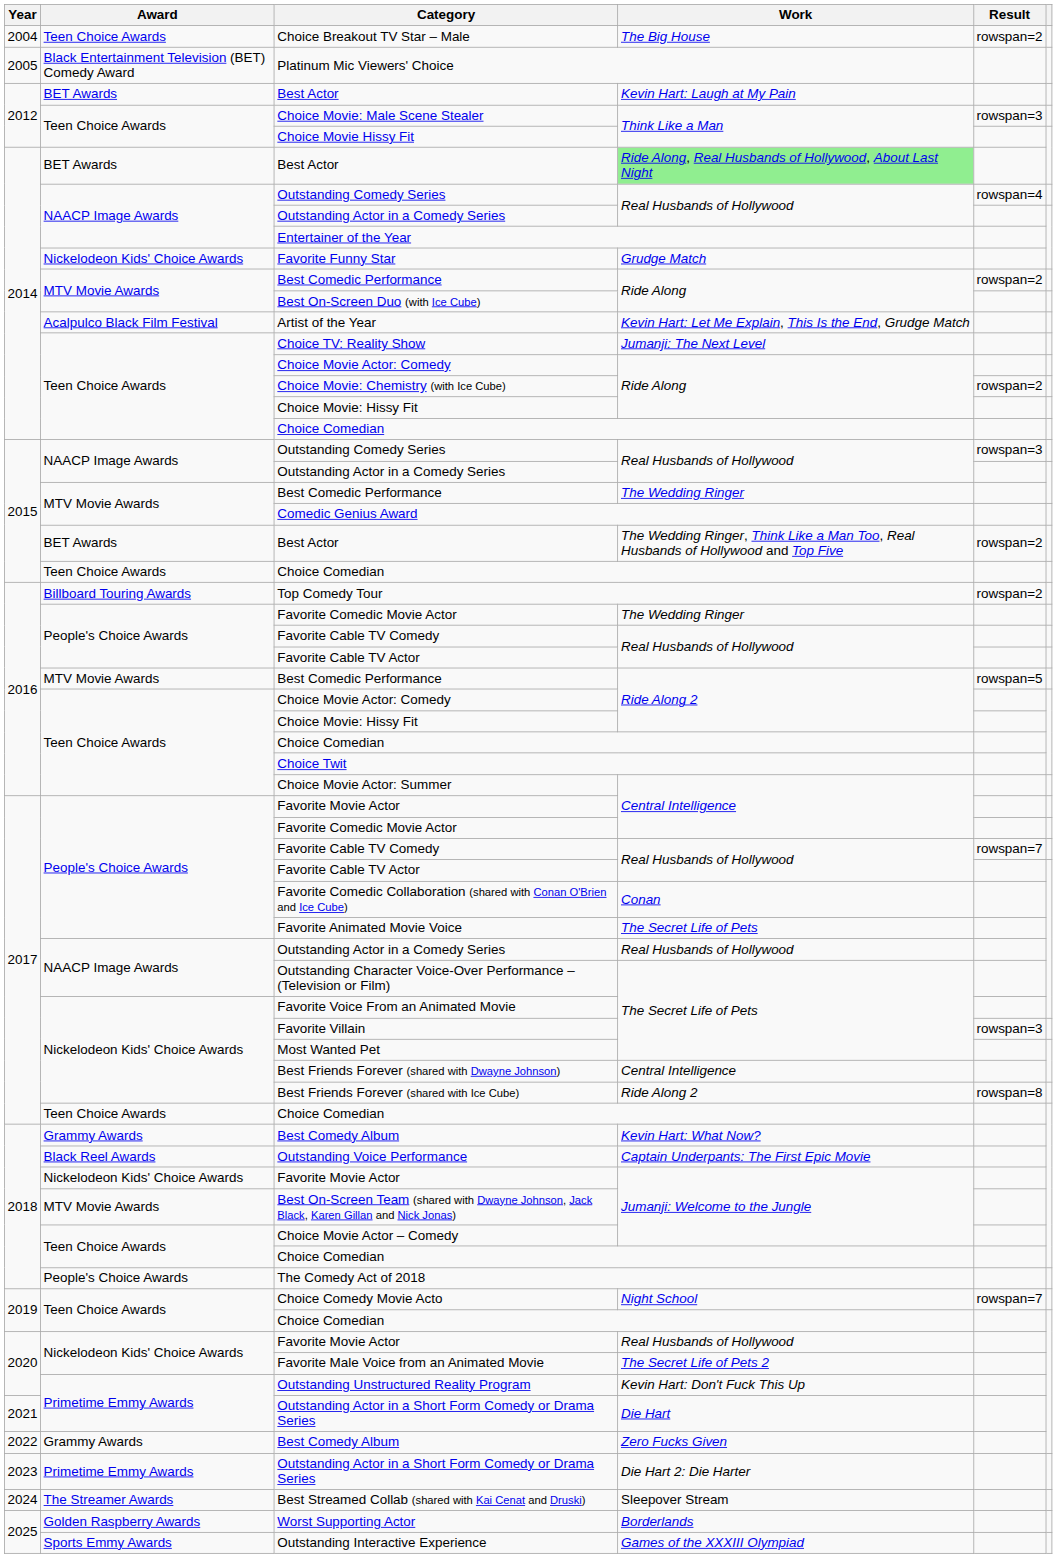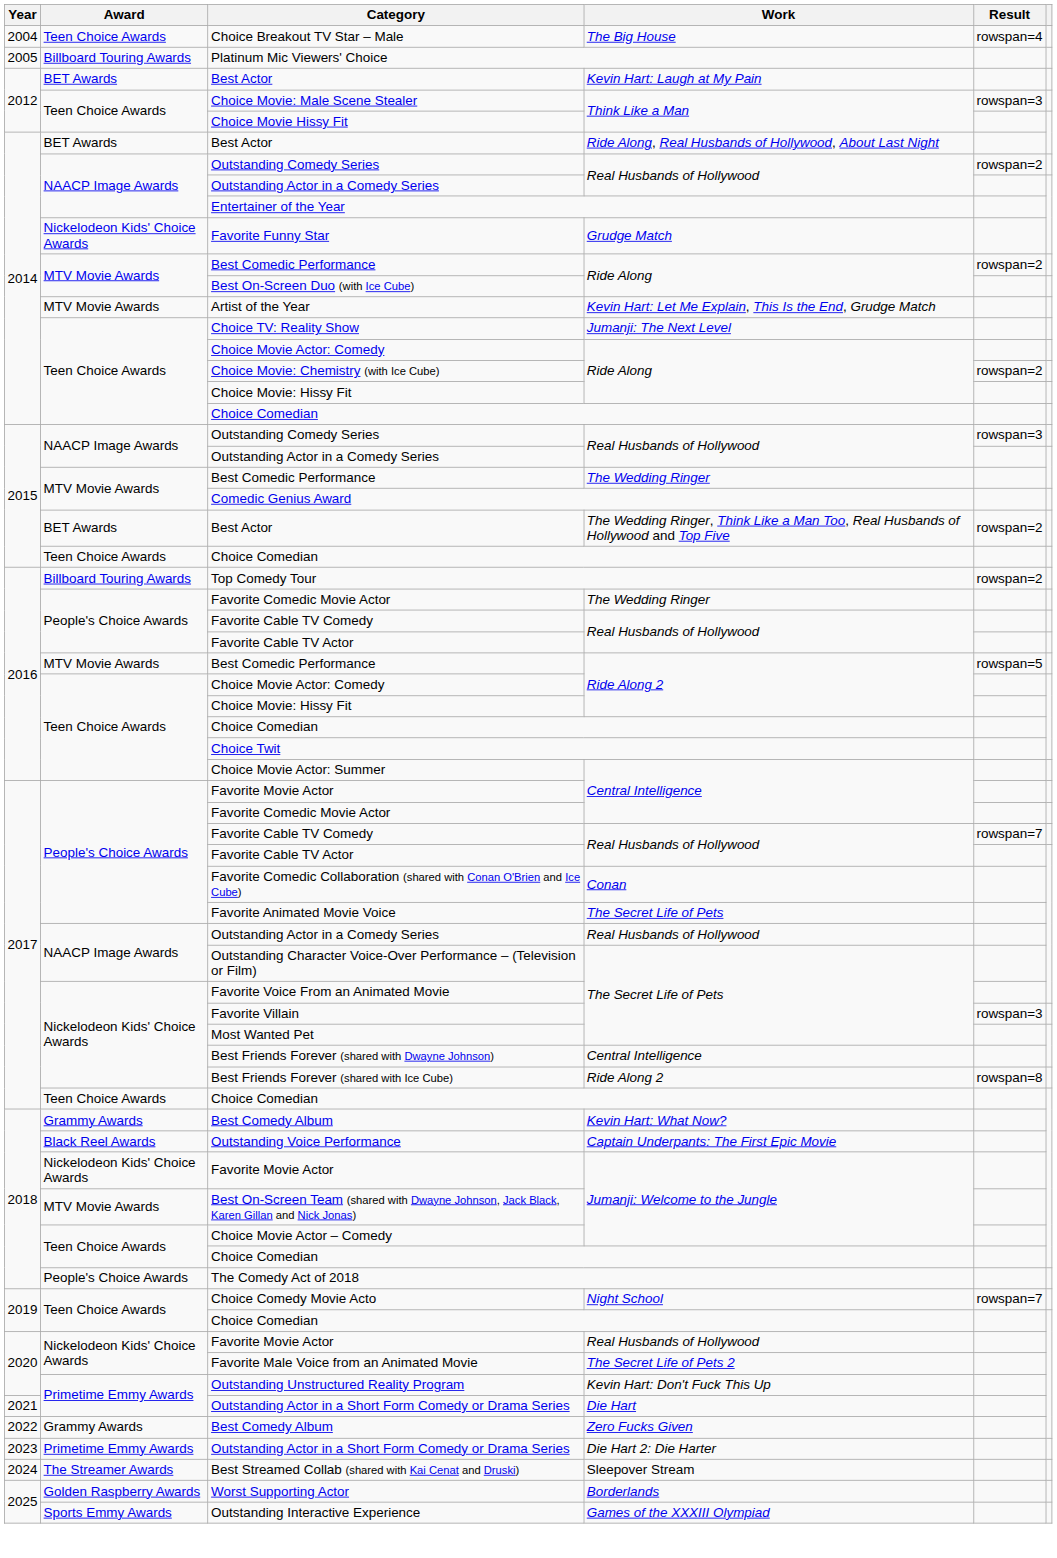(1010, 36) rowspan=2 -> (1010, 36) rowspan=4
(154, 65) Black Entertainment Television (BET) Comedy Award -> (117, 57) Billboard Touring Awards
(780, 165) lightgreen background -> (763, 143) no background
(1010, 194) rowspan=4 -> (1010, 164) rowspan=2
(131, 322) Acalpulco Black Film Festival -> (101, 307) MTV Movie Awards
